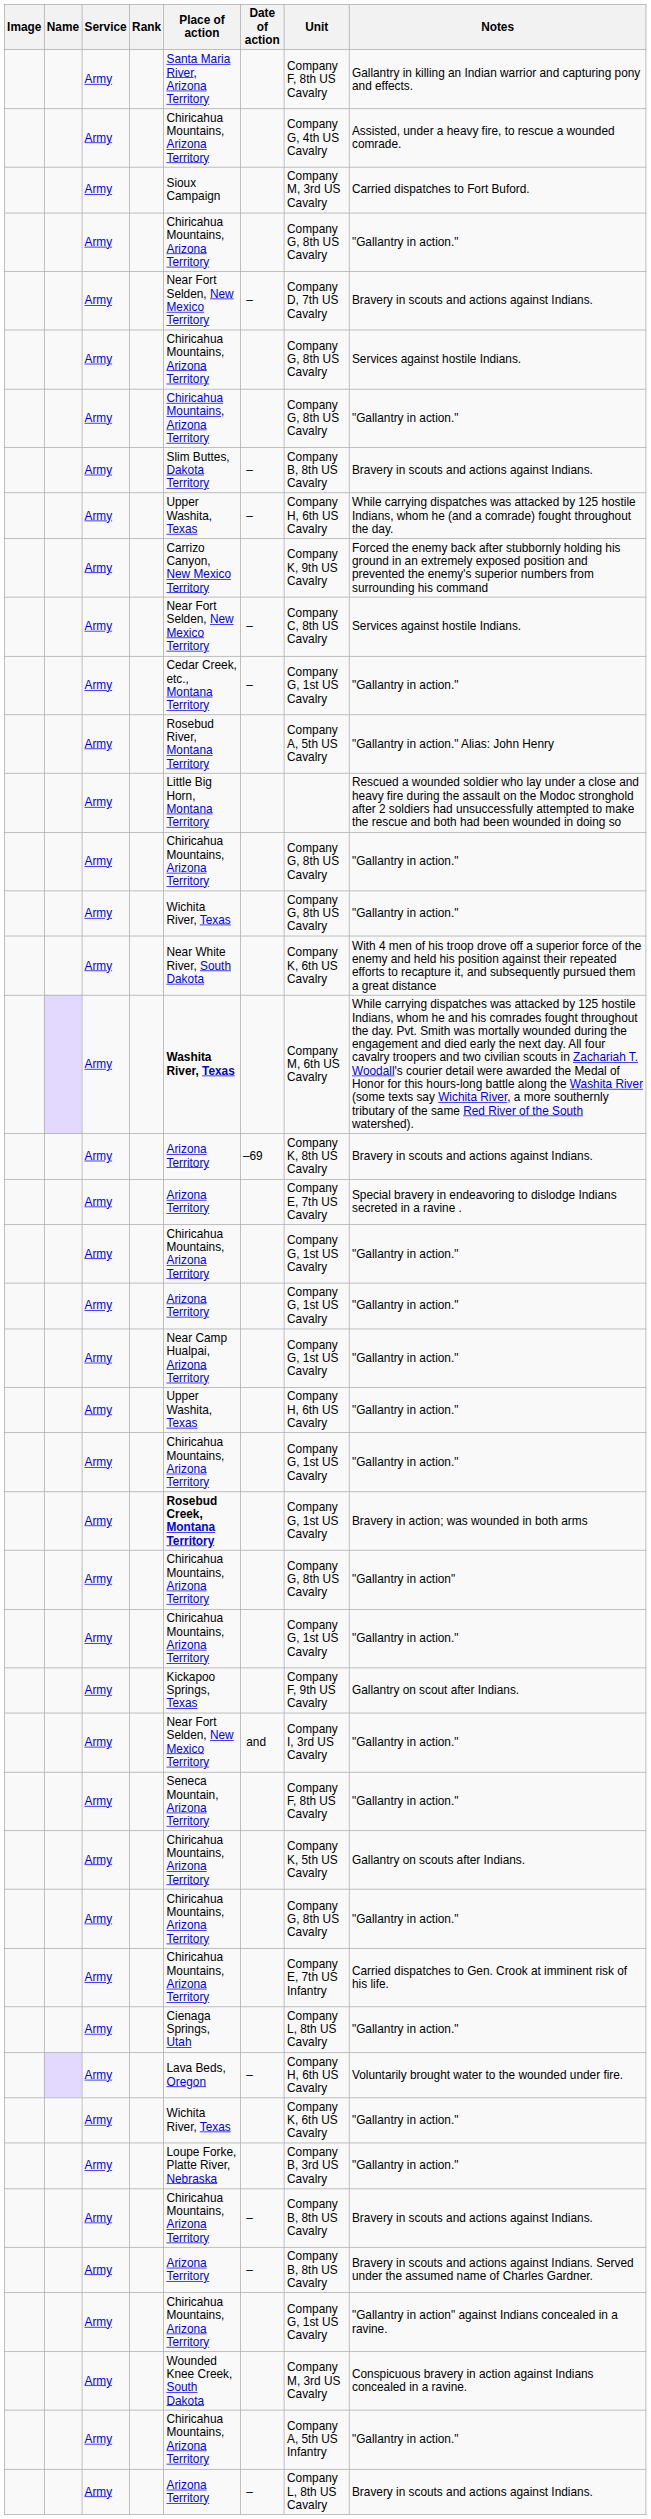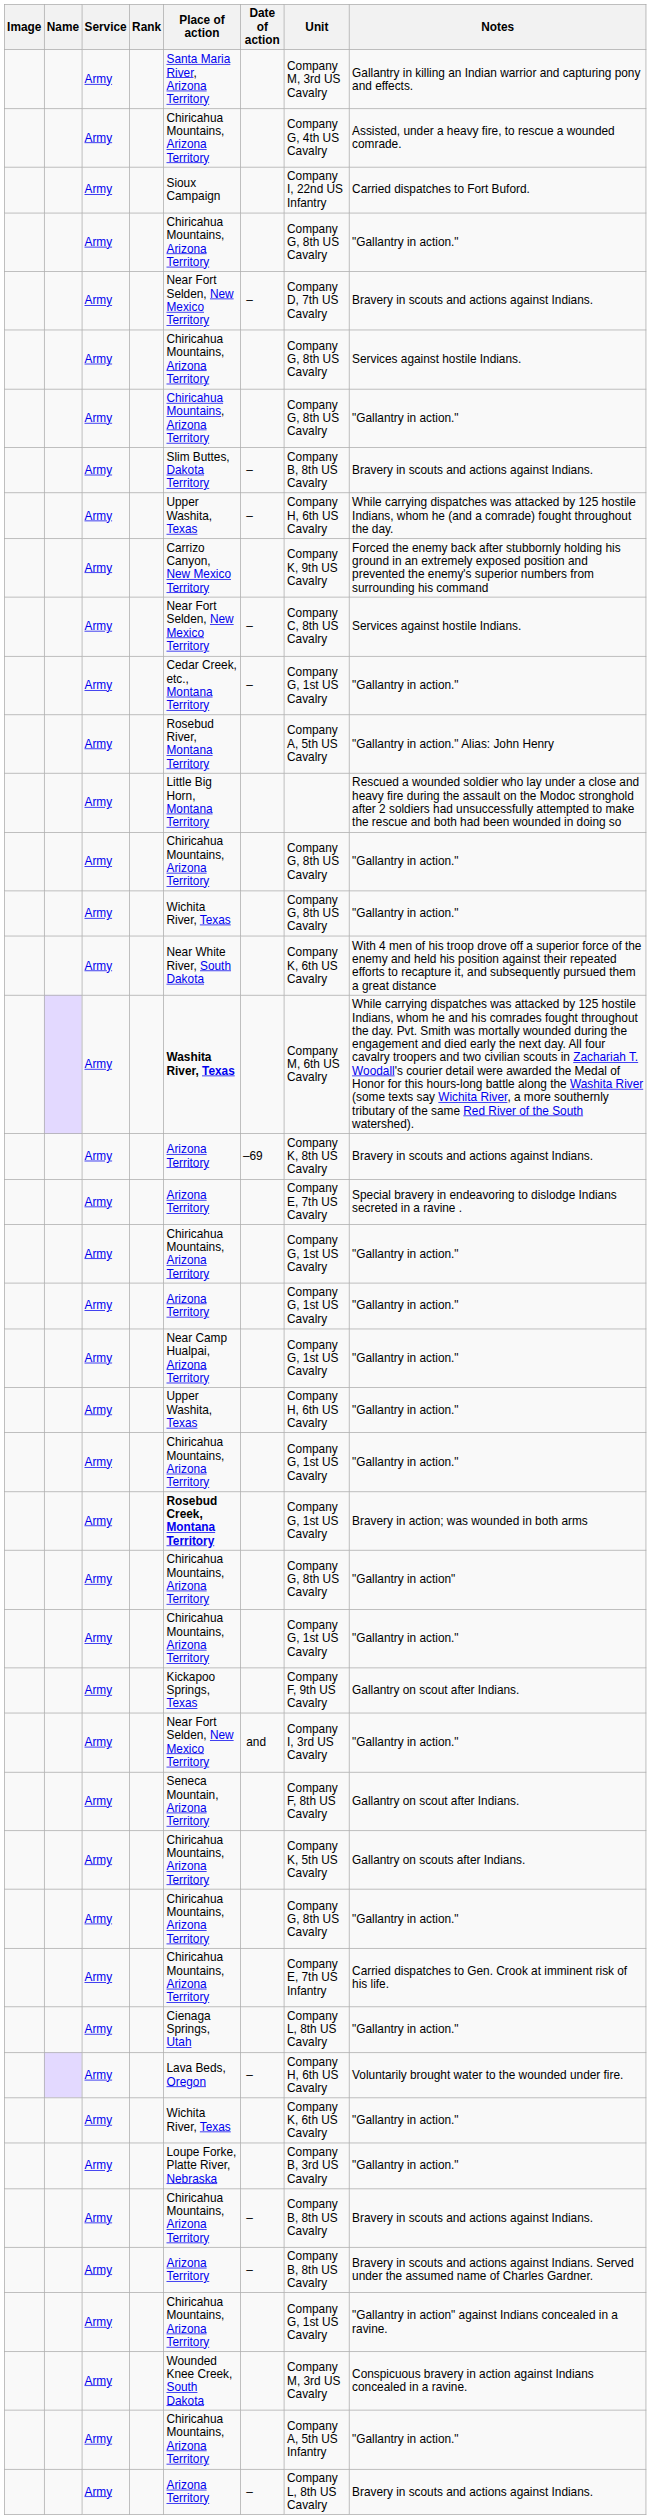(312, 79) Company F, 8th US Cavalry -> (314, 79) Company M, 3rd US Cavalry
(314, 190) Company M, 3rd US Cavalry -> (315, 190) Company I, 22nd US Infantry
(405, 1801) "Gallantry in action." -> (436, 1801) Gallantry on scout after Indians.
